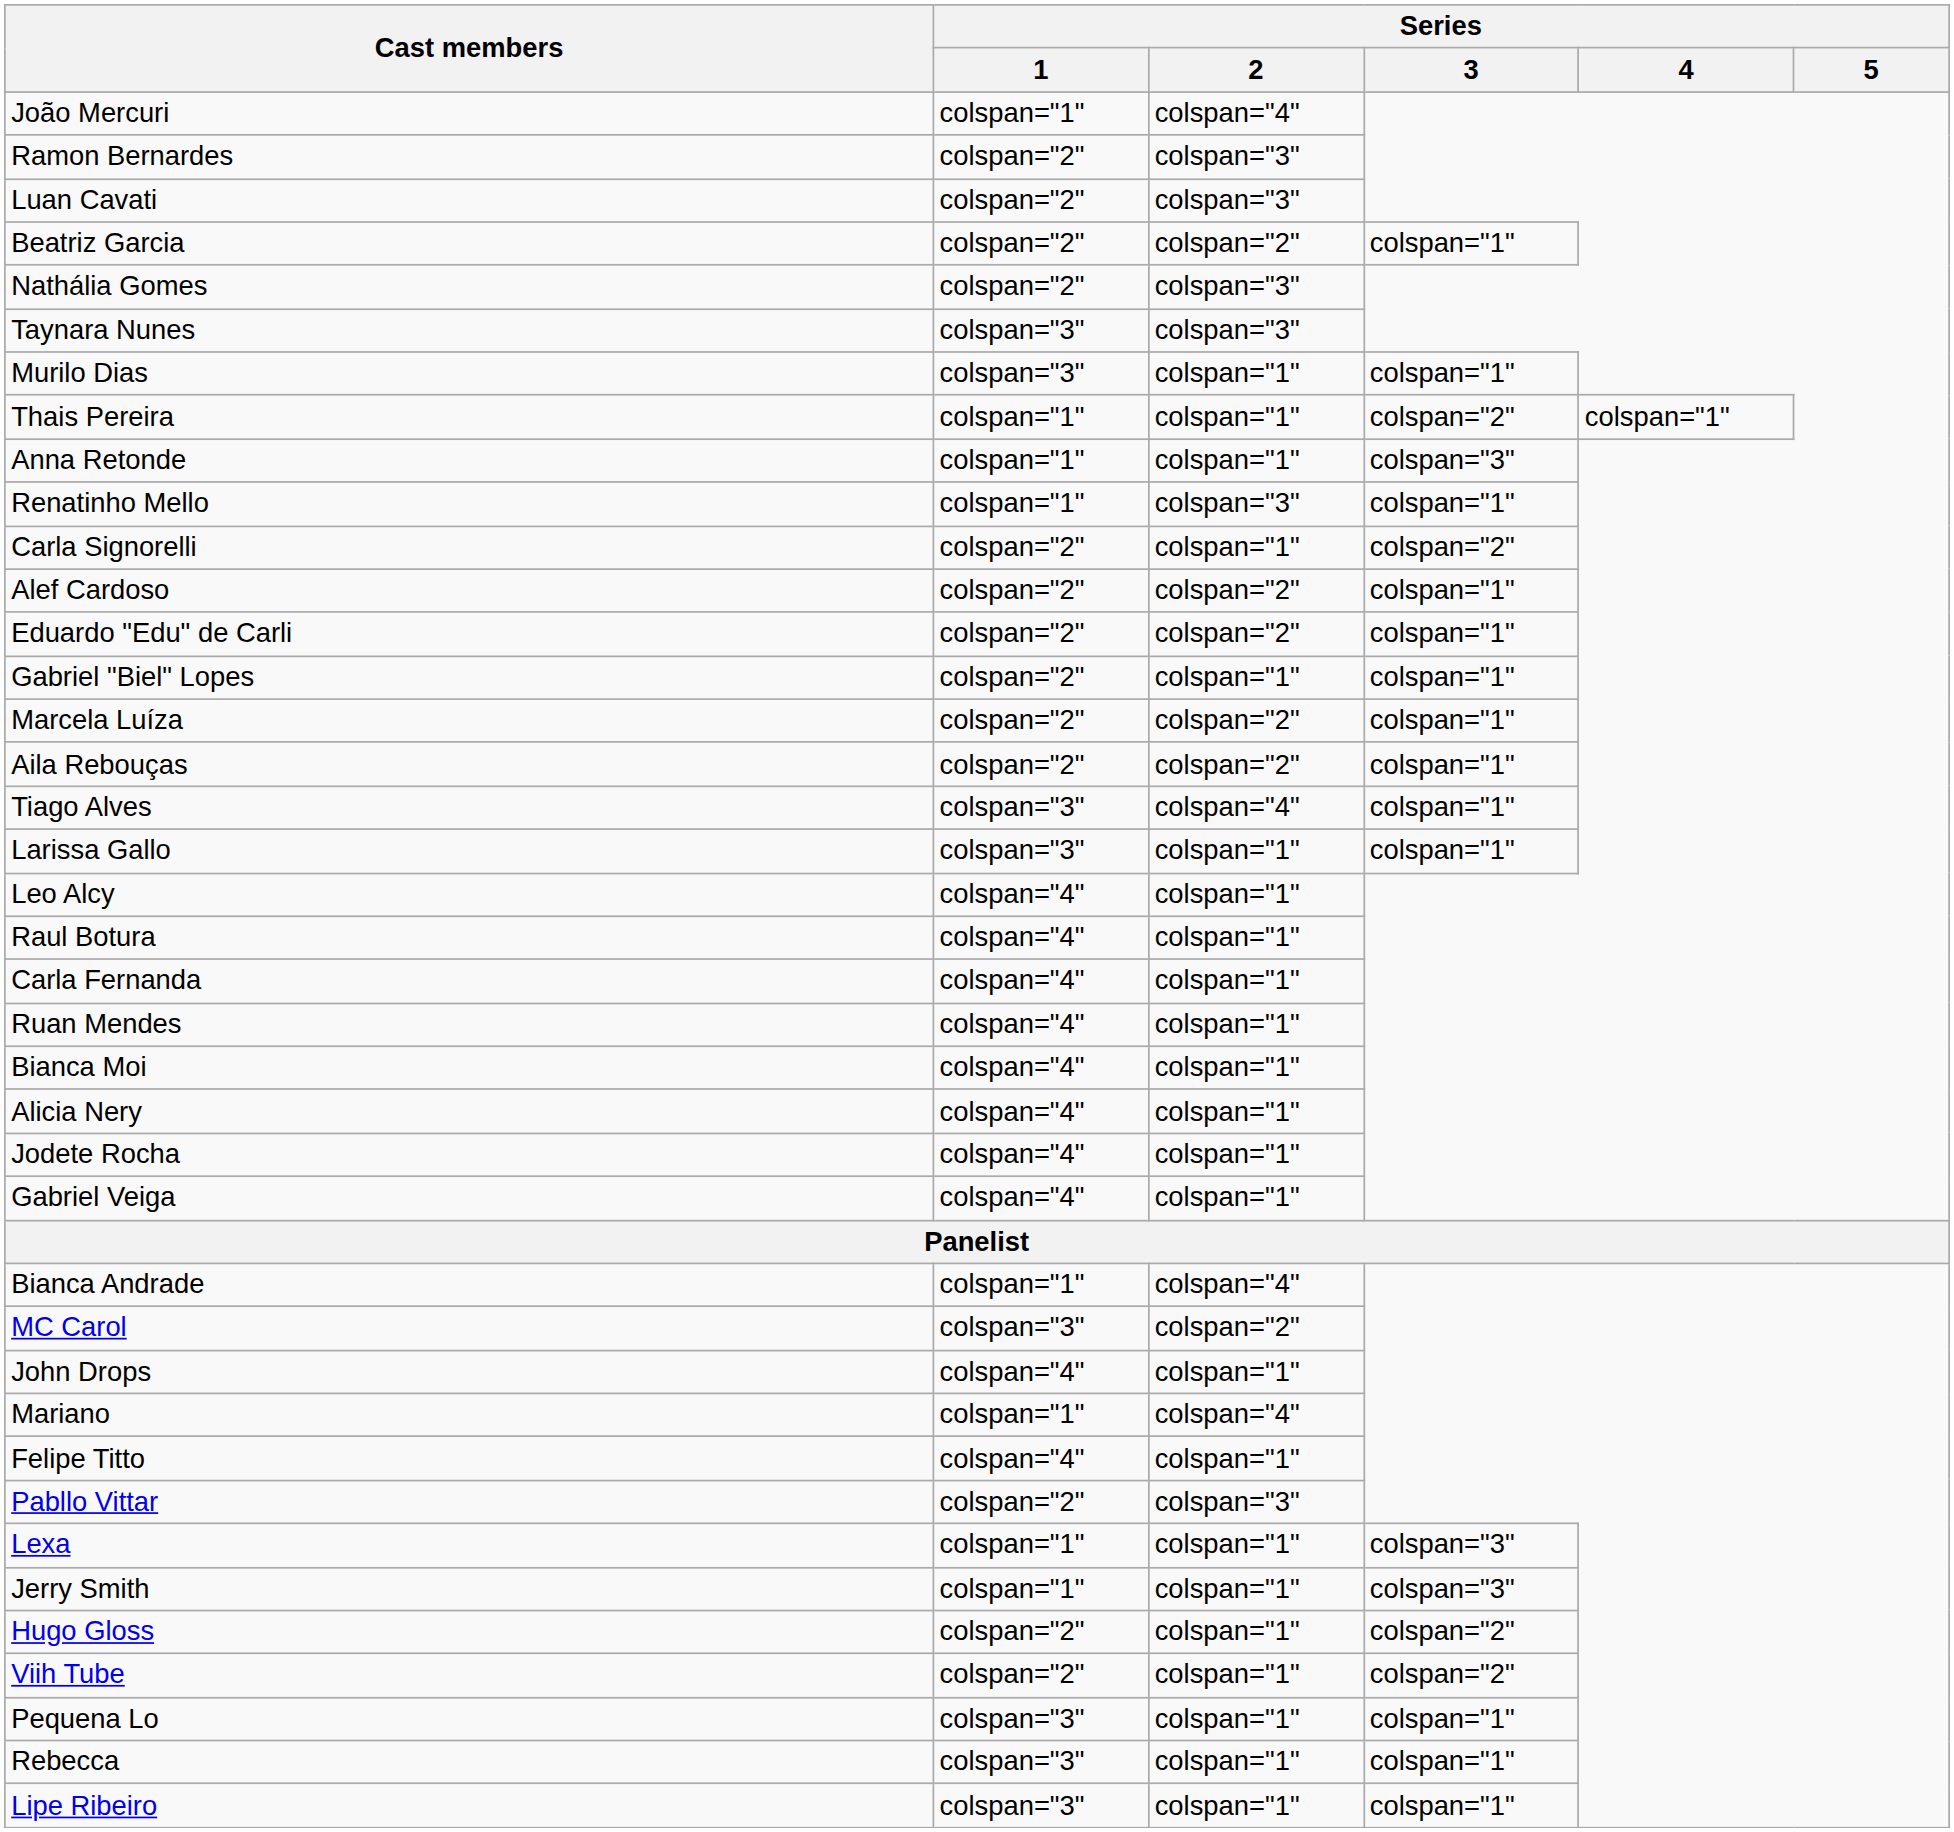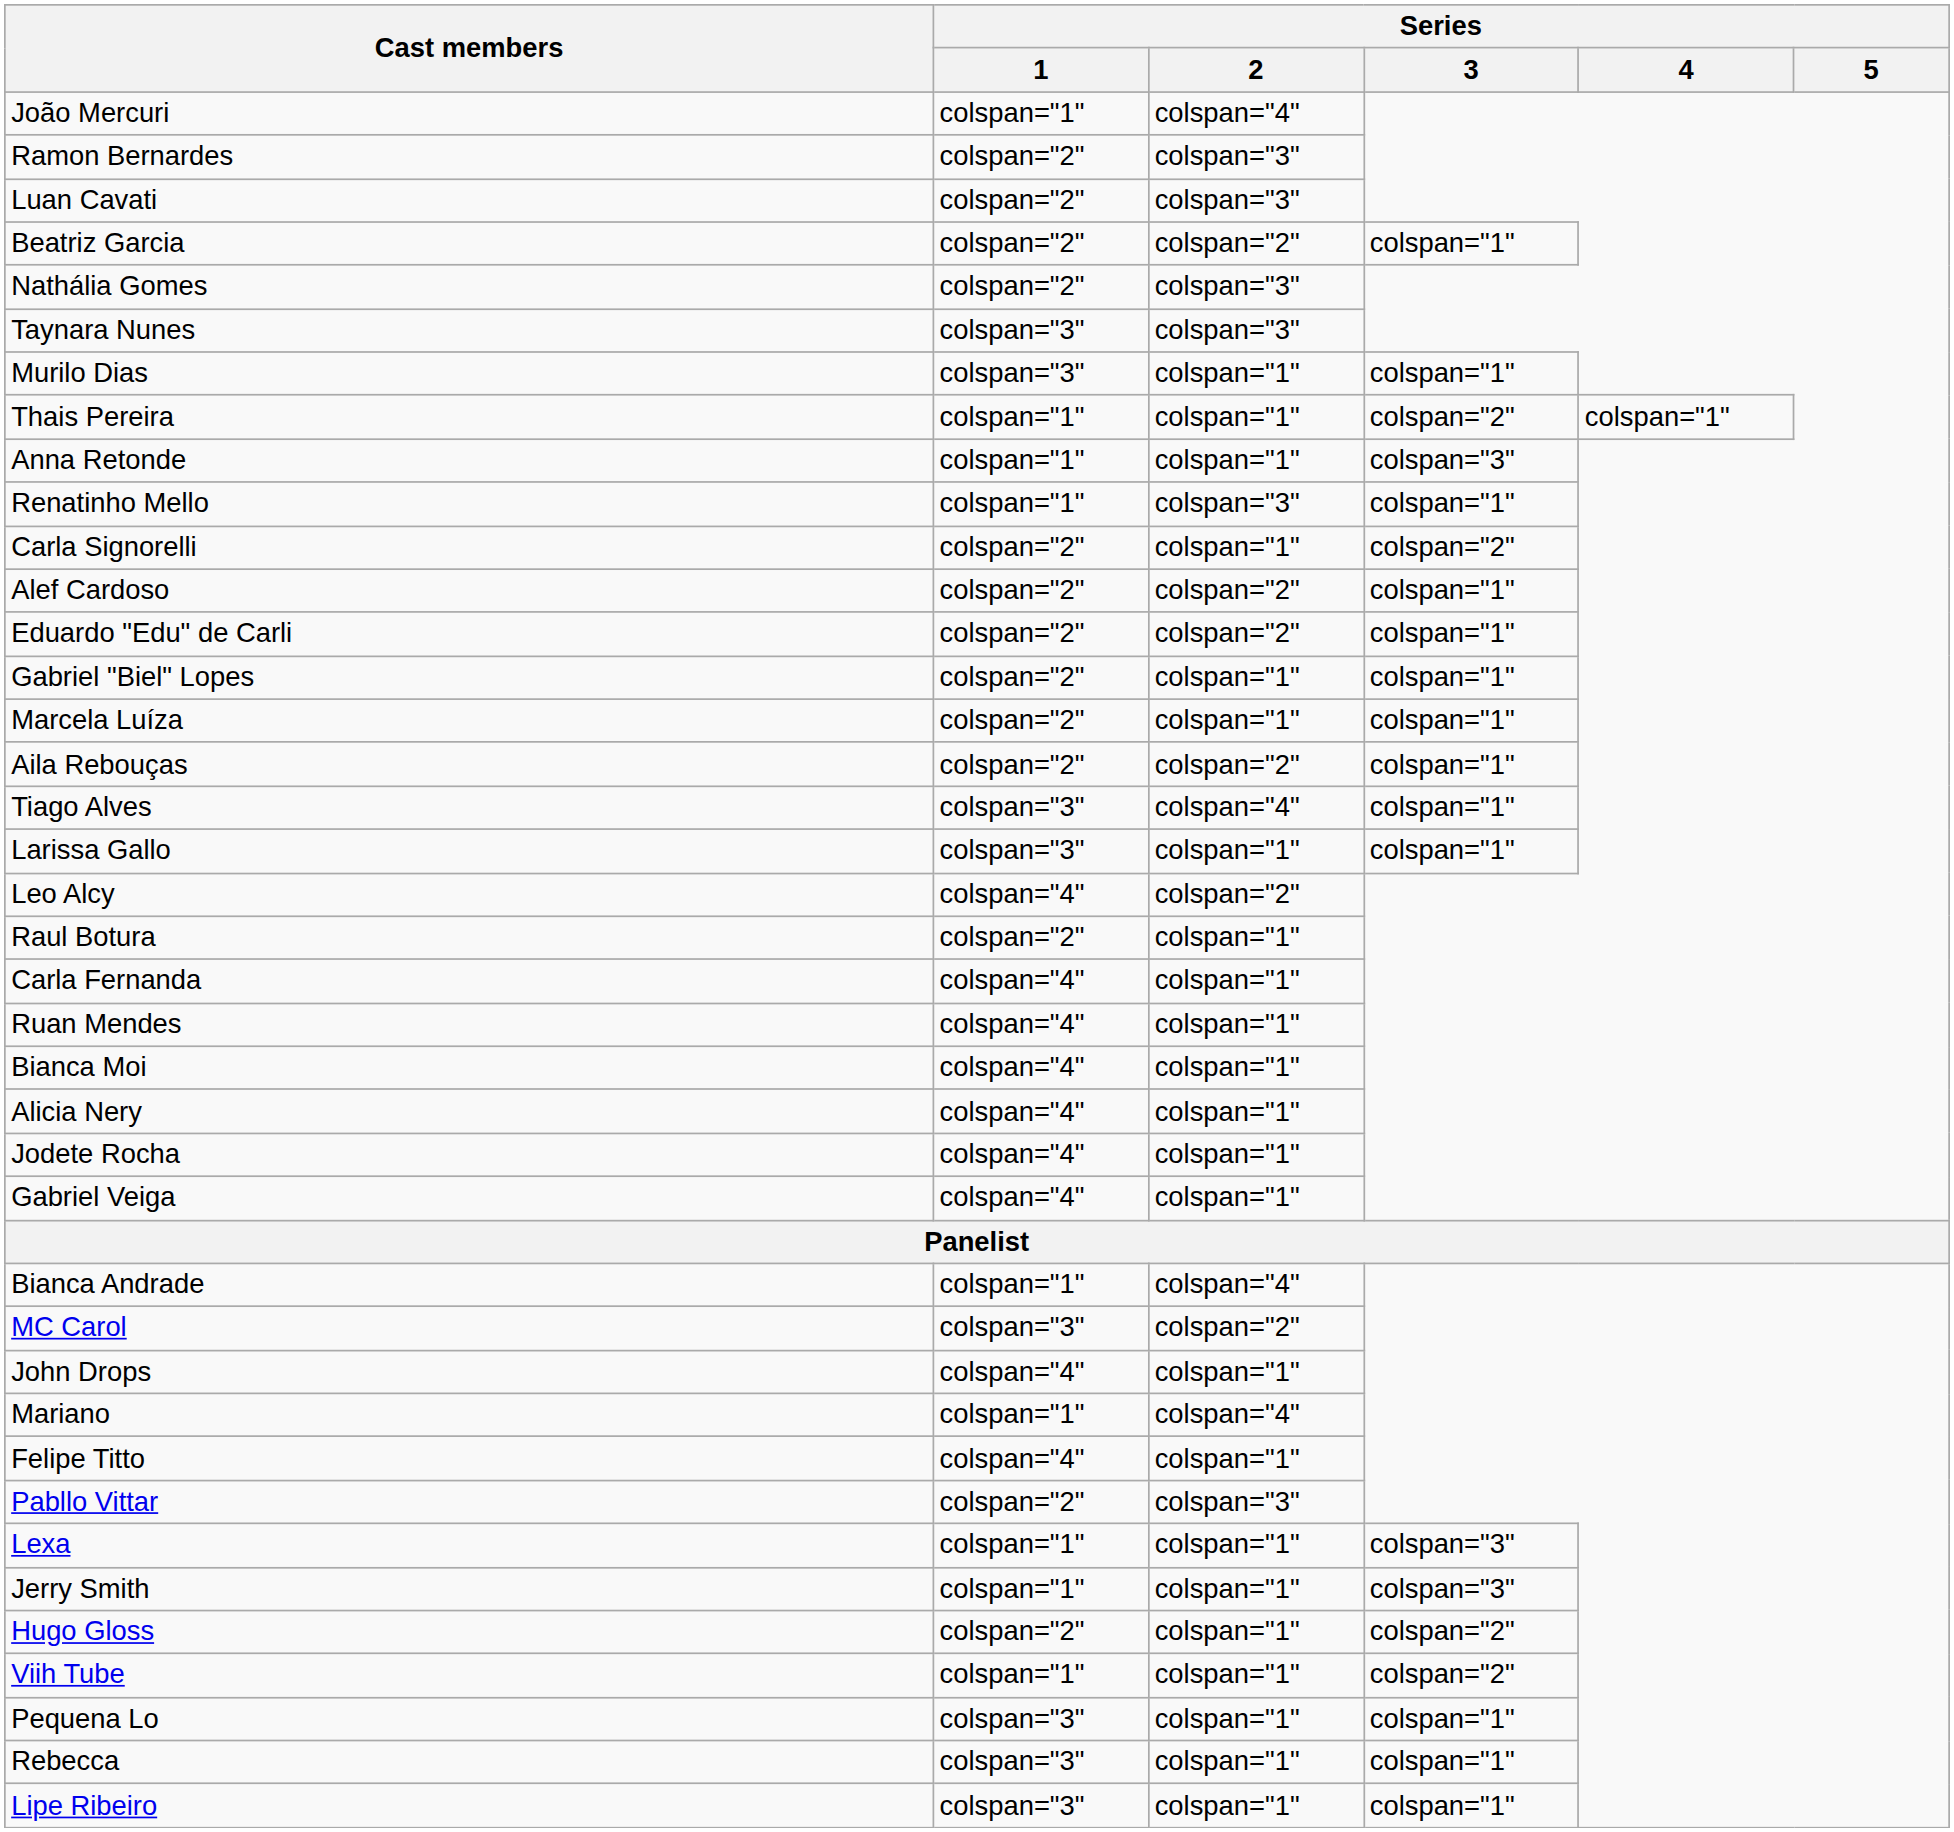(1227, 720) colspan="2" -> (1227, 720) colspan="1"
(1227, 894) colspan="1" -> (1227, 894) colspan="2"
(1012, 937) colspan="4" -> (1012, 937) colspan="2"
(1012, 1675) colspan="2" -> (1012, 1675) colspan="1"
